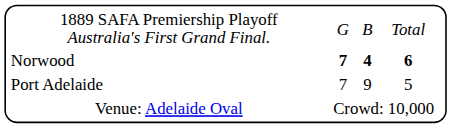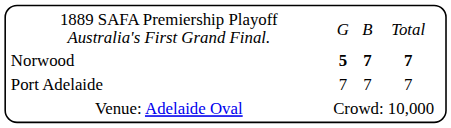(343, 61) 7 -> (343, 61) 5
(367, 61) 4 -> (367, 61) 7
(408, 61) 6 -> (408, 61) 7
(367, 84) 9 -> (367, 84) 7
(408, 84) 5 -> (408, 84) 7
